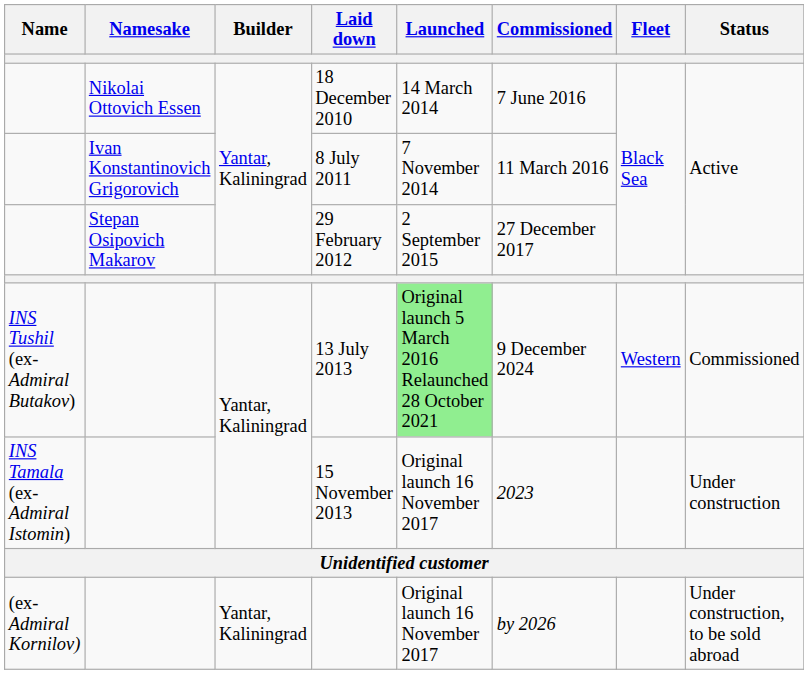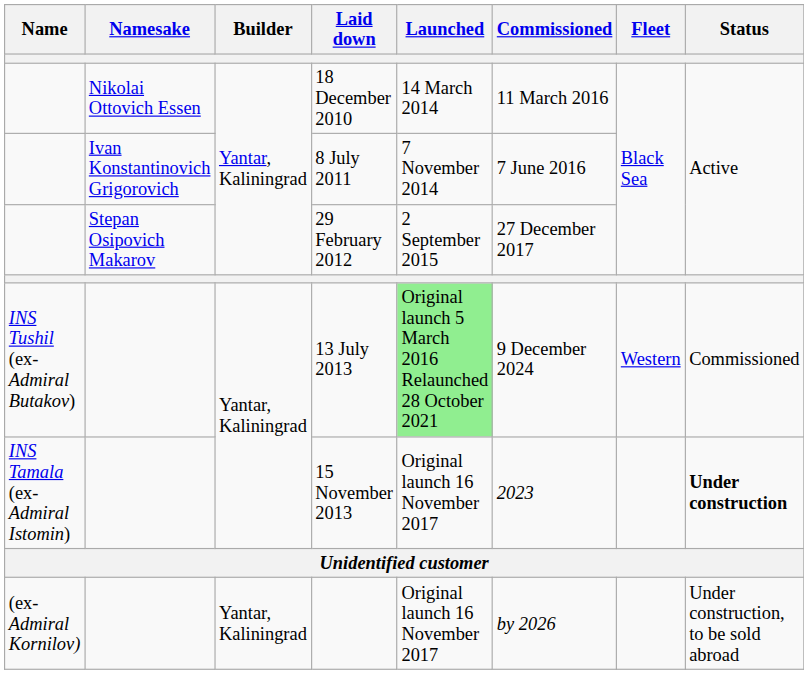(541, 98) 7 June 2016 -> (553, 98) 11 March 2016
(553, 168) 11 March 2016 -> (541, 168) 7 June 2016
(735, 492) normal -> (738, 492) bold
